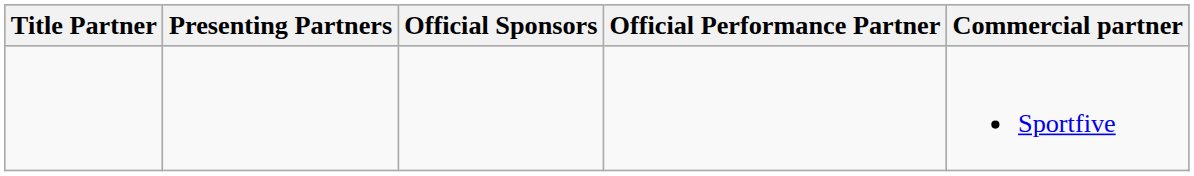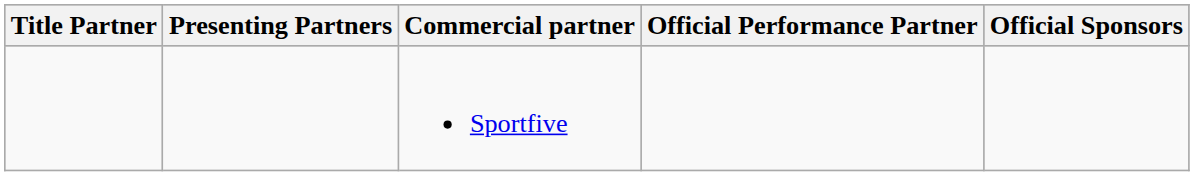columns swapped: (501, 25) <-> (1068, 25)
